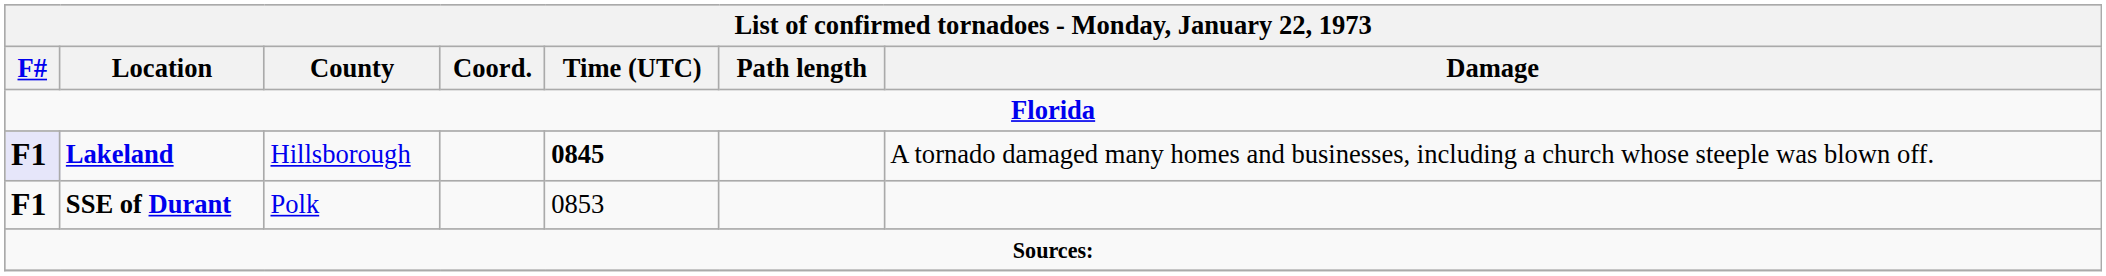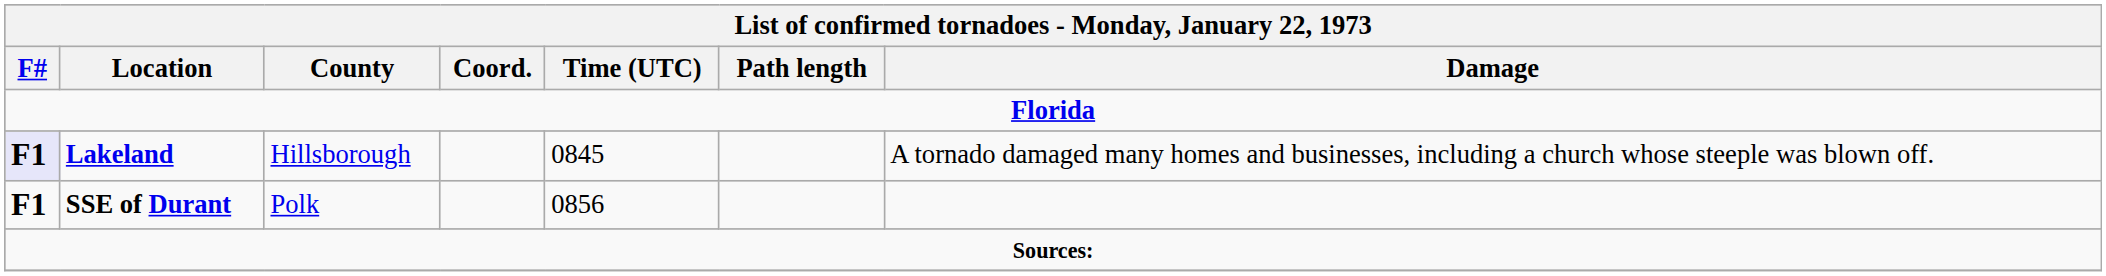(578, 155) bold -> (578, 155) normal
(578, 204) 0853 -> (578, 204) 0856
